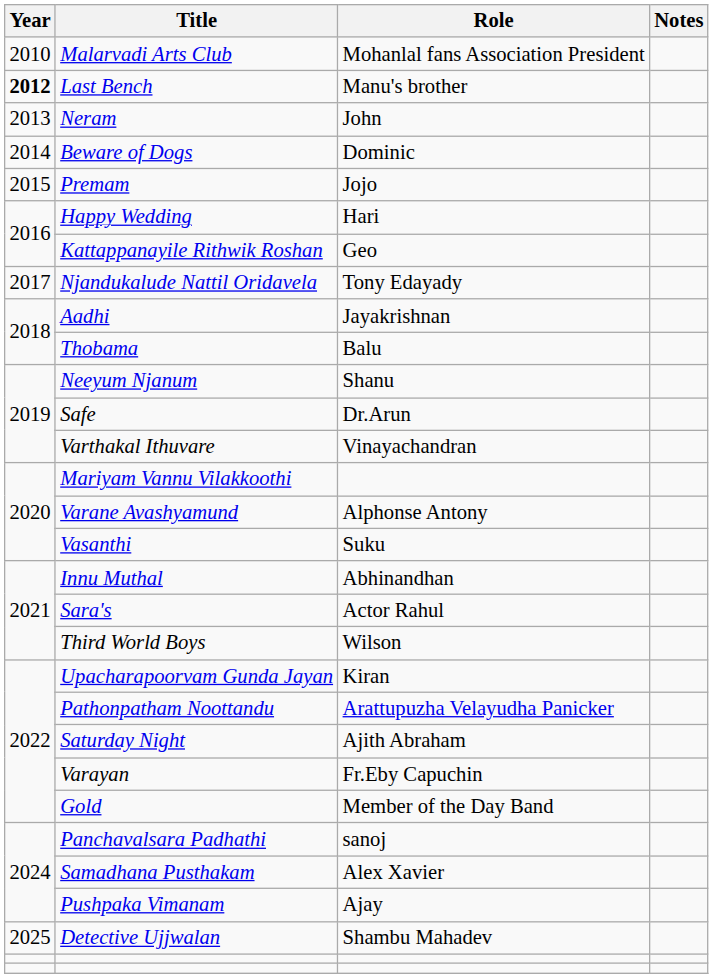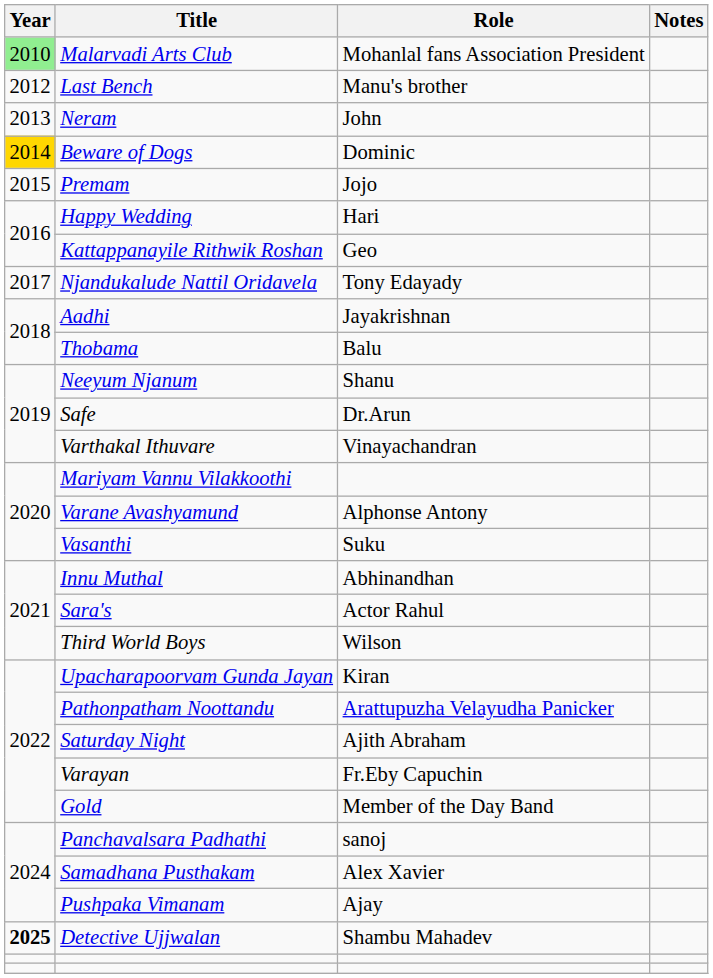(30, 53) no background -> (30, 53) lightgreen background
(30, 86) bold -> (30, 86) normal
(30, 151) no background -> (30, 151) gold background
(30, 937) normal -> (30, 937) bold
